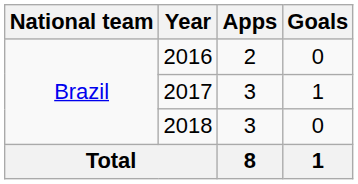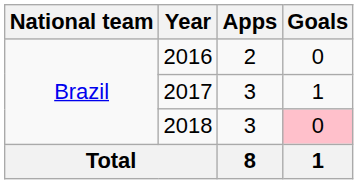(318, 126) no background -> (318, 126) pink background
